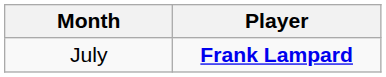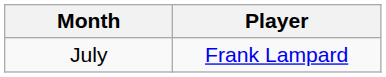(277, 54) bold -> (277, 54) normal
